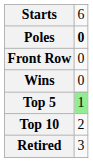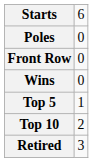(81, 37) bold -> (81, 37) normal
(81, 102) lightgreen background -> (81, 102) no background
